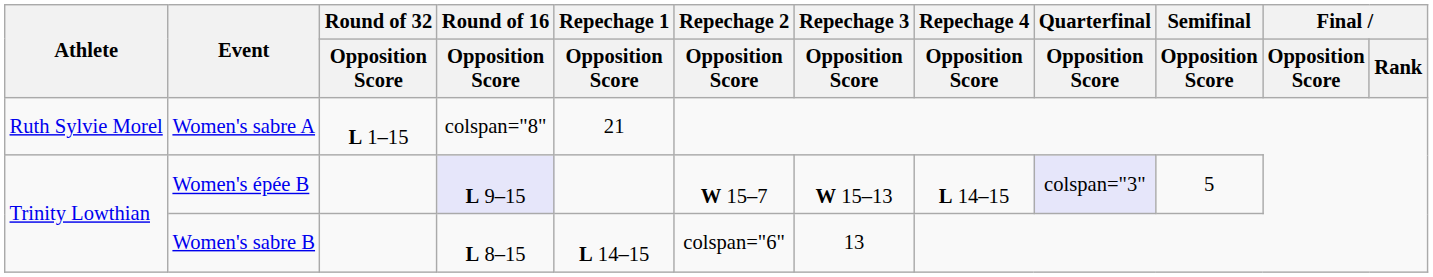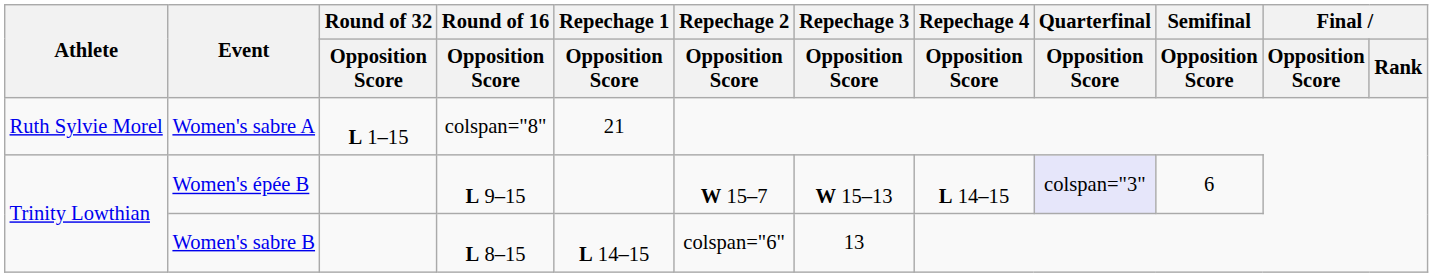(496, 196) lavender background -> (496, 196) no background
(1209, 184) 5 -> (1209, 184) 6
